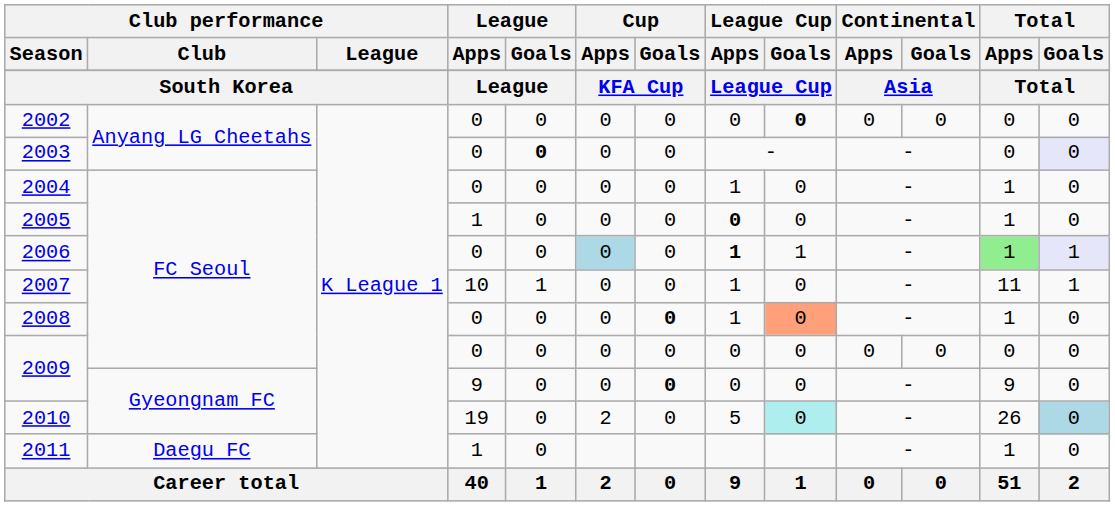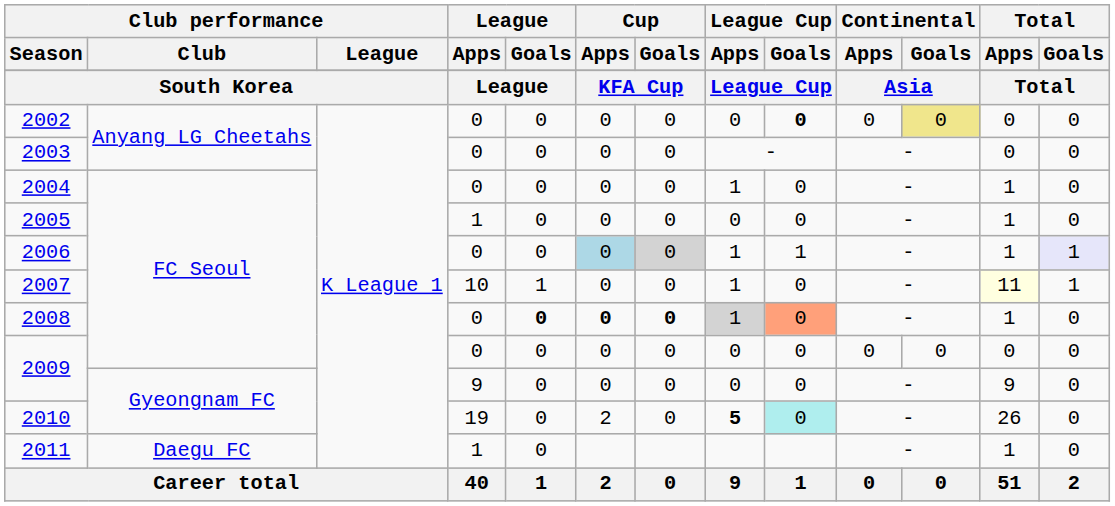(941, 120) no background -> (941, 120) khaki background
(541, 154) bold -> (541, 154) normal
(1074, 154) lavender background -> (1074, 154) no background
(735, 220) bold -> (735, 220) normal
(670, 253) no background -> (670, 253) lightgrey background
(735, 253) bold -> (735, 253) normal
(1009, 253) lightgreen background -> (1009, 253) no background
(1009, 286) no background -> (1009, 286) lightyellow background
(541, 319) normal -> (541, 319) bold
(606, 319) normal -> (606, 319) bold
(735, 319) no background -> (735, 319) lightgrey background
(670, 385) bold -> (670, 385) normal
(735, 418) normal -> (735, 418) bold
(1074, 418) lightblue background -> (1074, 418) no background
